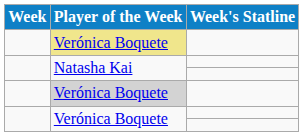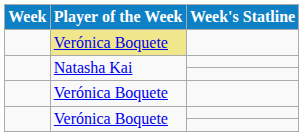(111, 93) lightgrey background -> (111, 93) no background
